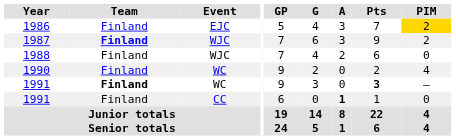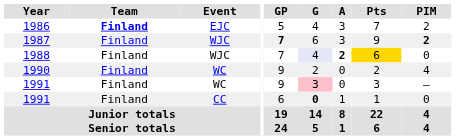(124, 26) normal -> (124, 26) bold
(426, 26) gold background -> (426, 26) no background
(124, 41) bold -> (124, 41) normal
(281, 41) normal -> (281, 41) bold
(426, 41) normal -> (426, 41) bold
(315, 55) no background -> (315, 55) lavender background
(342, 55) normal -> (342, 55) bold
(377, 55) no background -> (377, 55) gold background
(124, 84) bold -> (124, 84) normal
(315, 84) no background -> (315, 84) pink background
(377, 84) bold -> (377, 84) normal
(315, 99) normal -> (315, 99) bold
(342, 99) bold -> (342, 99) normal
